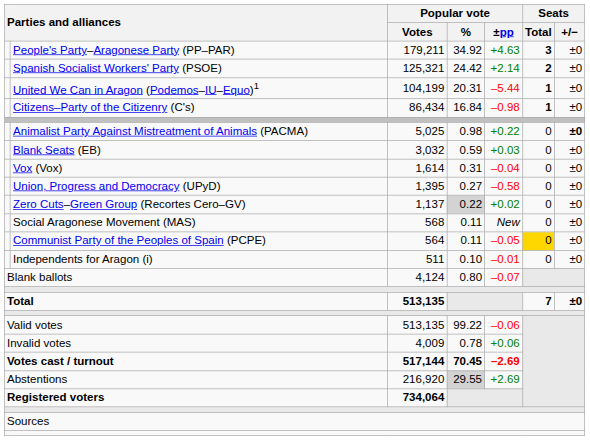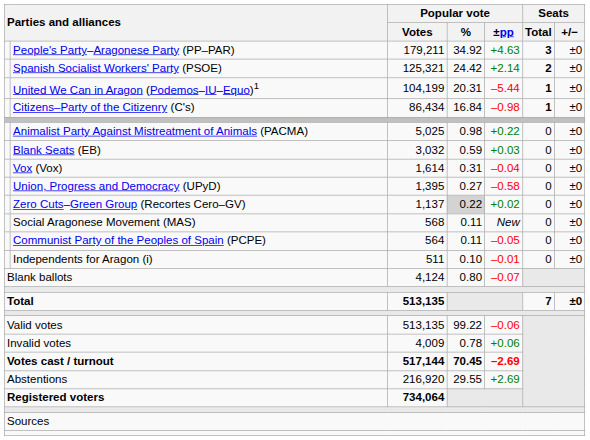(576, 131) bold -> (576, 131) normal
(549, 241) gold background -> (549, 241) no background
(468, 379) lightgrey background -> (468, 379) no background
